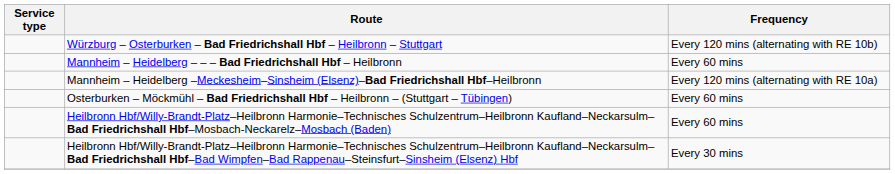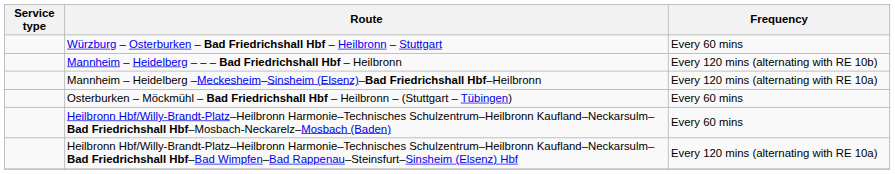(774, 44) Every 120 mins (alternating with RE 10b) -> (707, 44) Every 60 mins
(707, 62) Every 60 mins -> (774, 62) Every 120 mins (alternating with RE 10b)
(707, 153) Every 30 mins -> (774, 153) Every 120 mins (alternating with RE 10a)
